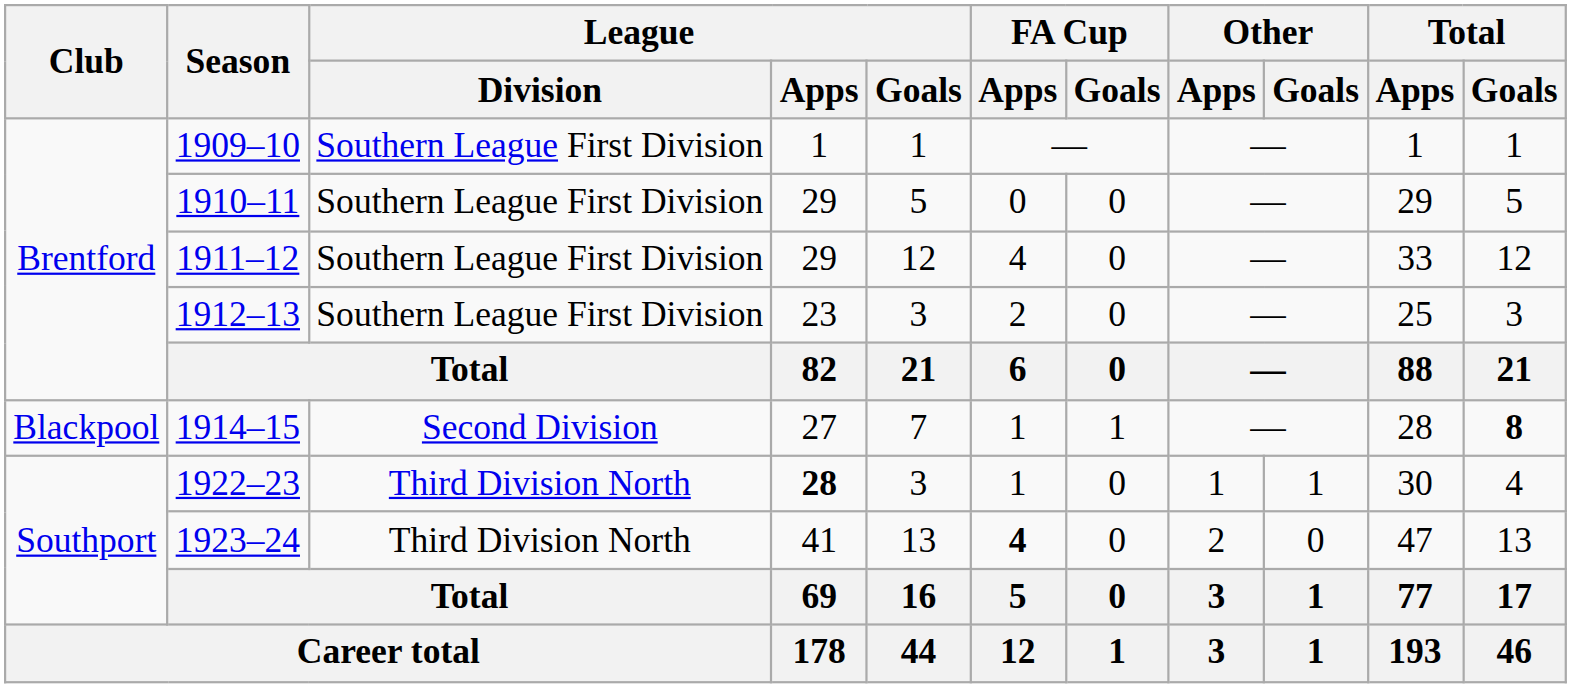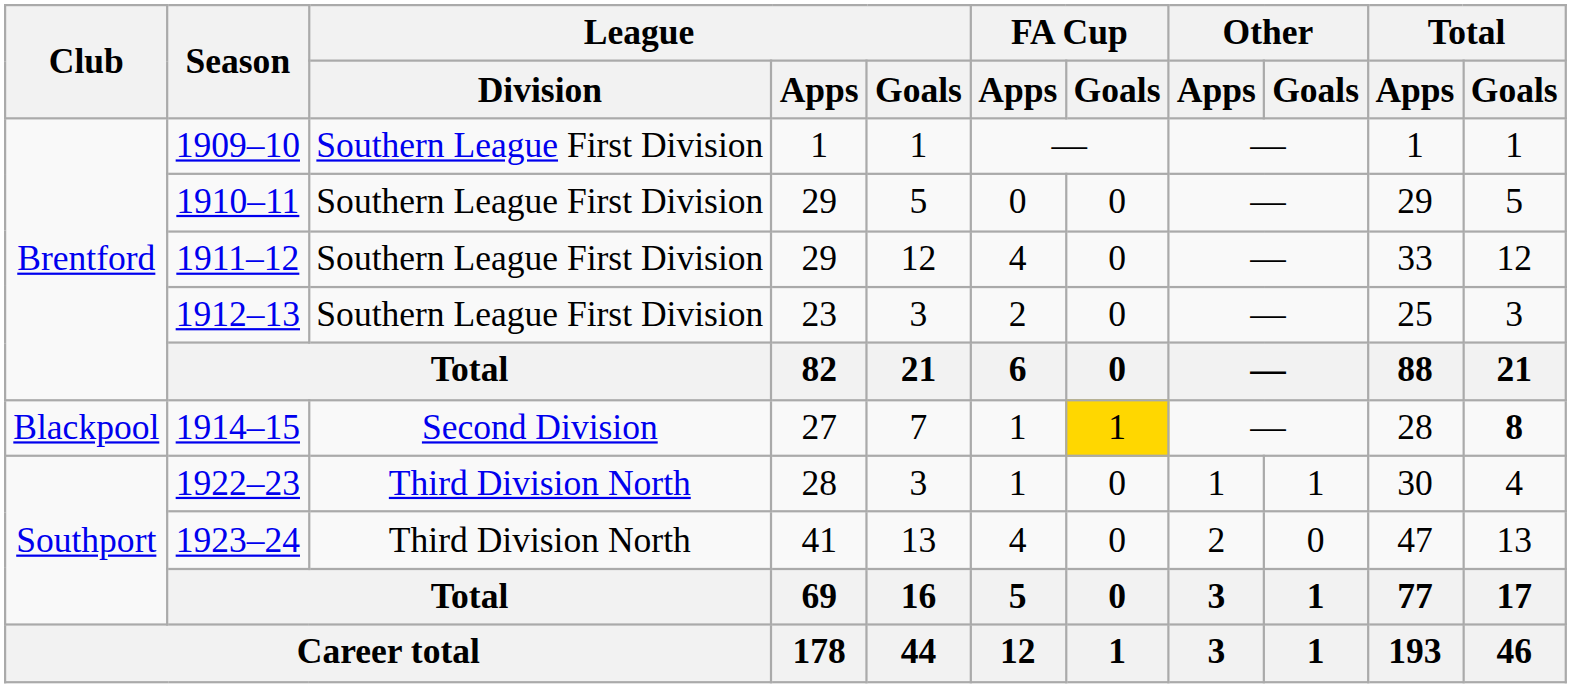(1117, 426) no background -> (1117, 426) gold background
(819, 483) bold -> (819, 483) normal
(1018, 539) bold -> (1018, 539) normal
